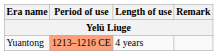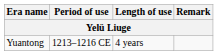(81, 43) lightsalmon background -> (81, 43) no background
